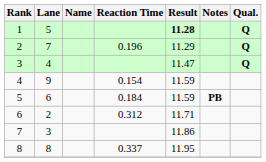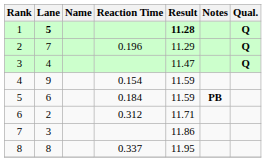(48, 30) normal -> (48, 30) bold
